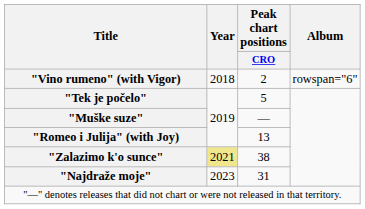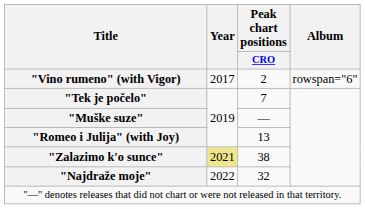(222, 78) 2018 -> (222, 78) 2017
(264, 98) 5 -> (264, 98) 7
(222, 176) 2023 -> (222, 176) 2022
(264, 176) 31 -> (264, 176) 32
